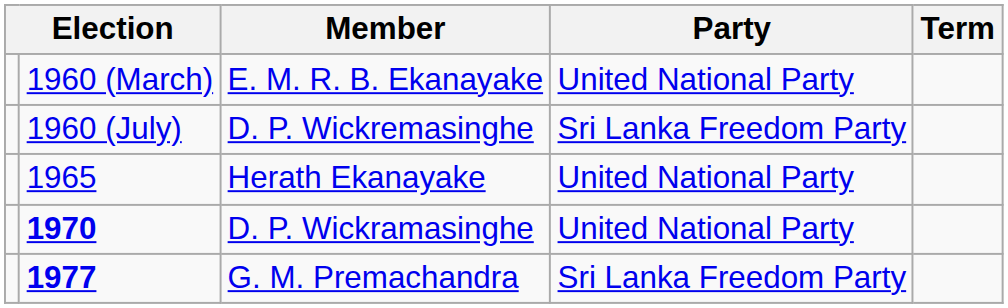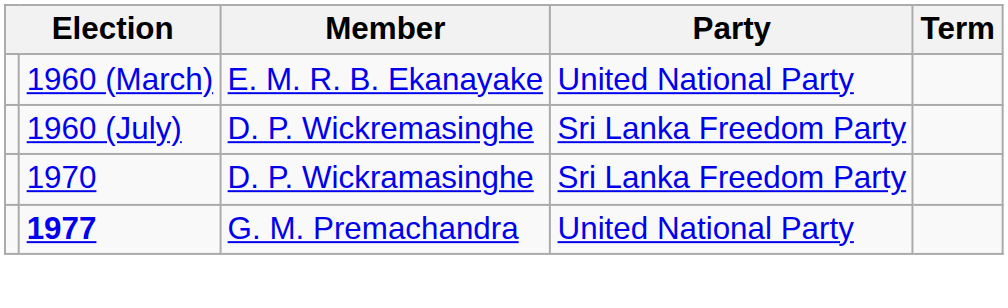- row: (357, 178)
(62, 228) bold -> (62, 178) normal
(706, 228) United National Party -> (732, 178) Sri Lanka Freedom Party
(732, 278) Sri Lanka Freedom Party -> (706, 228) United National Party
